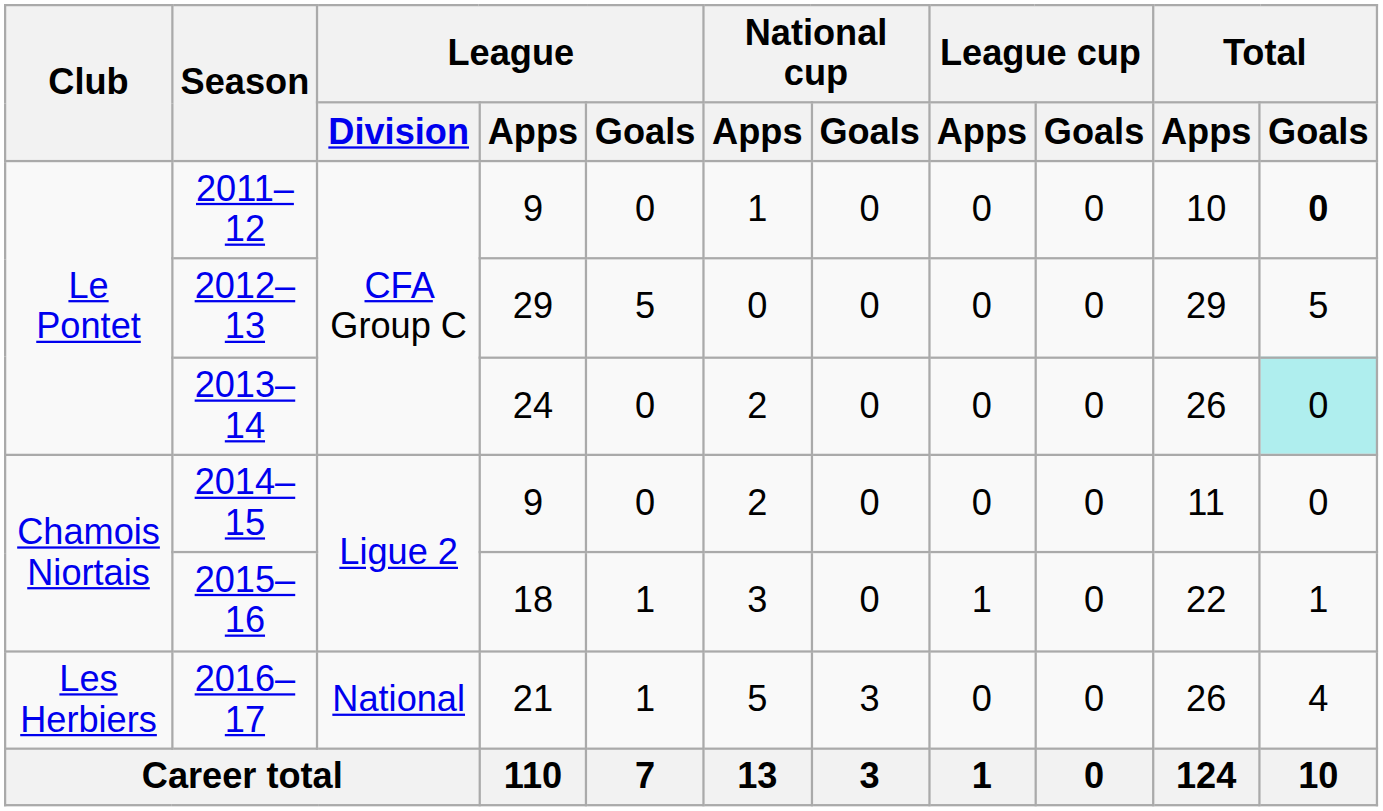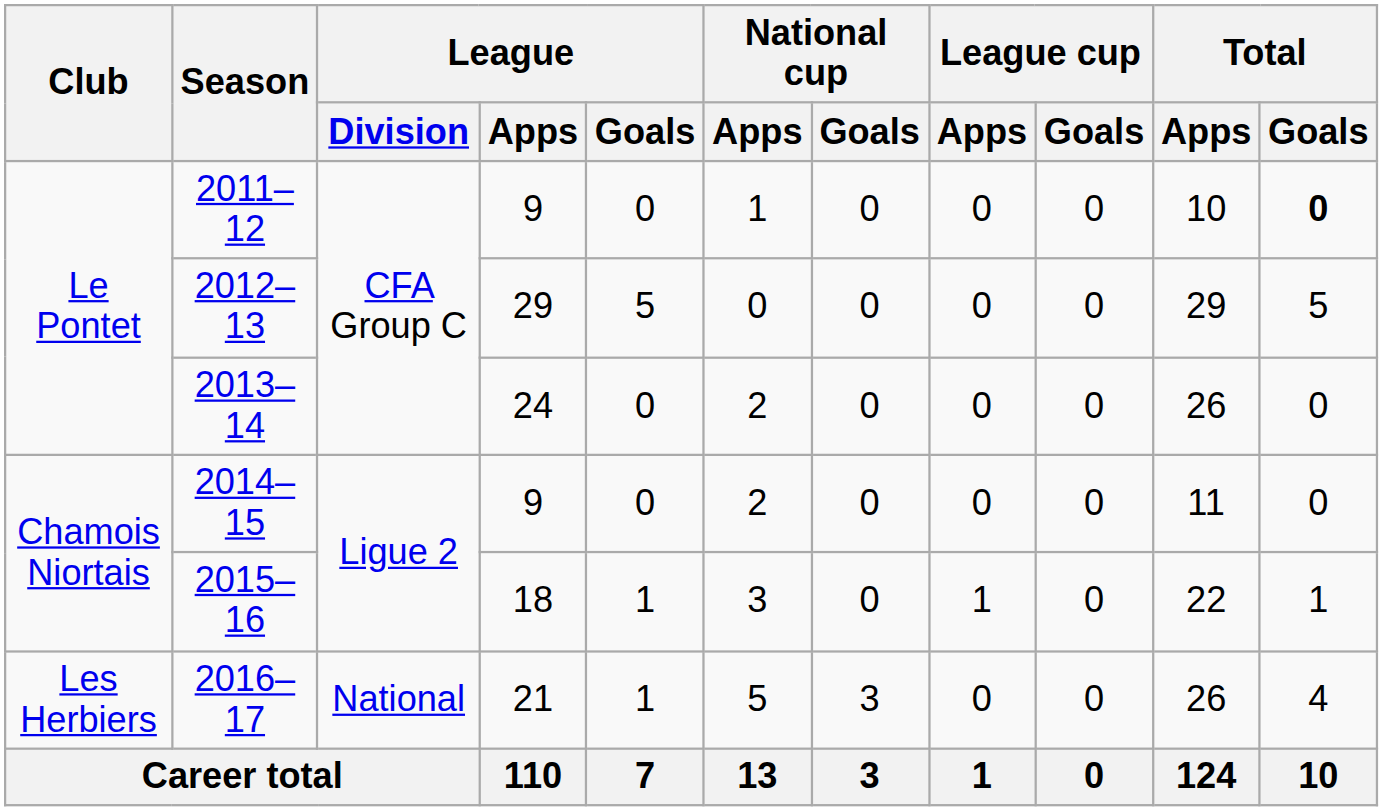(1318, 404) paleturquoise background -> (1318, 404) no background
